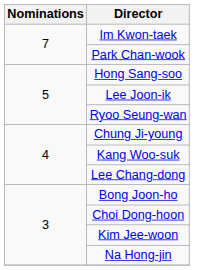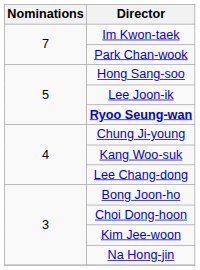(138, 114) normal -> (141, 114) bold
